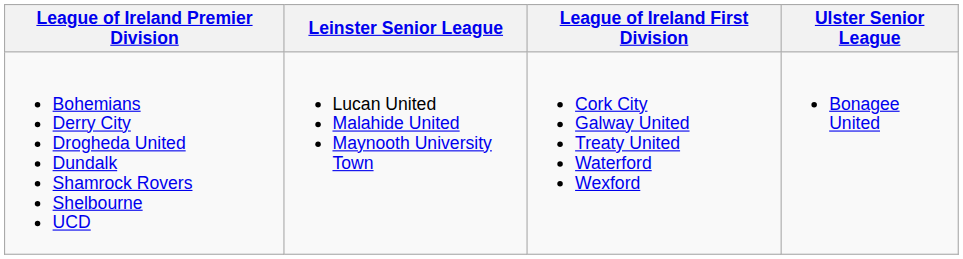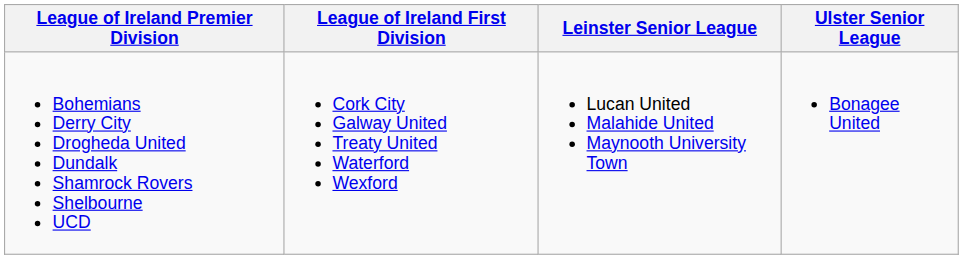columns swapped: (654, 28) <-> (406, 28)
